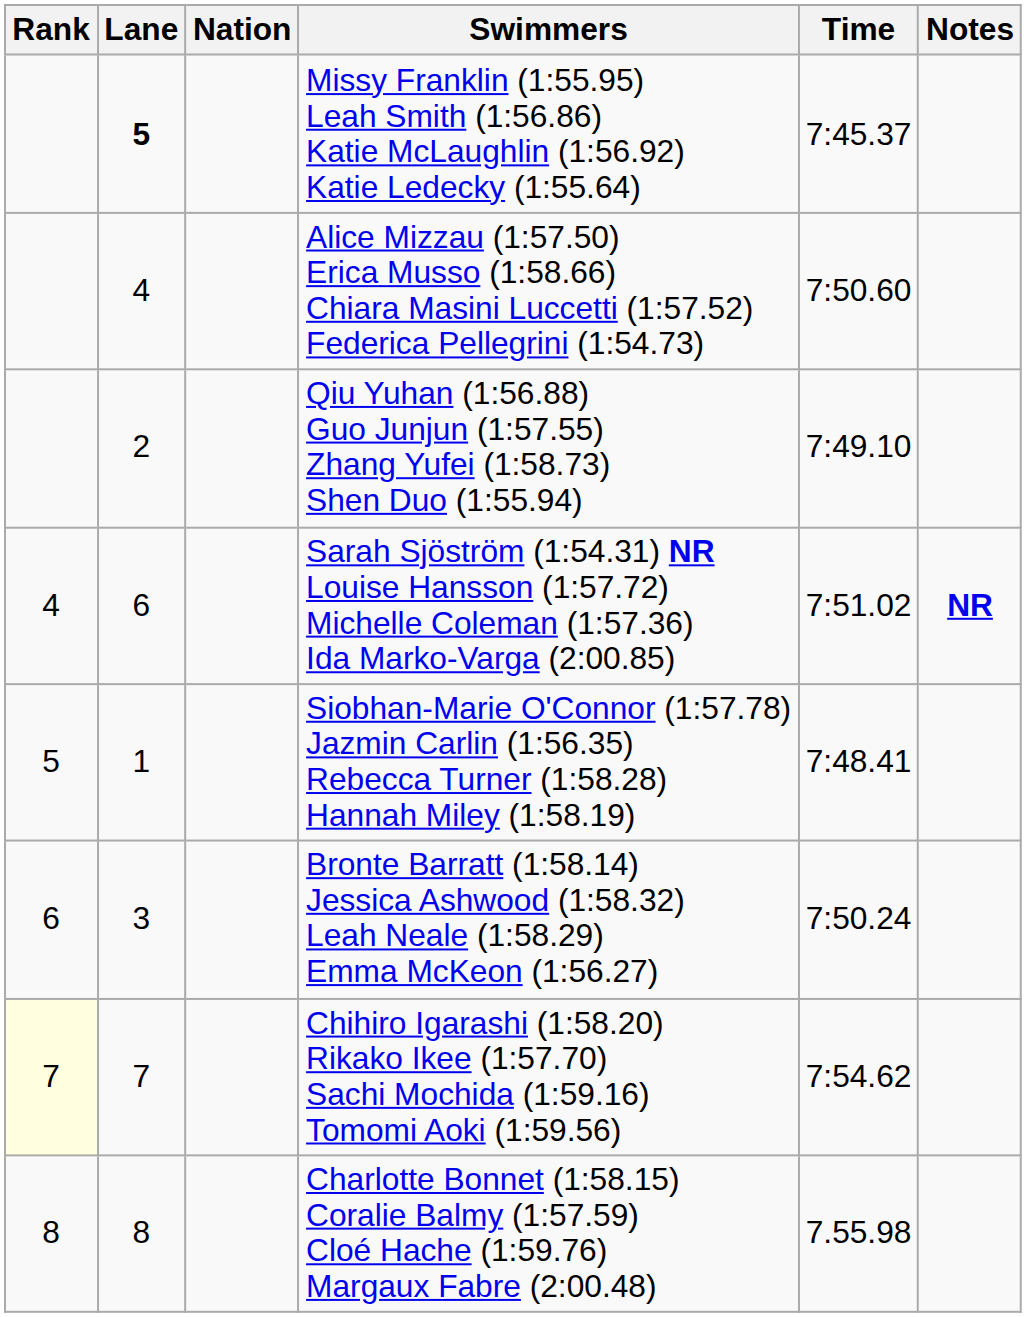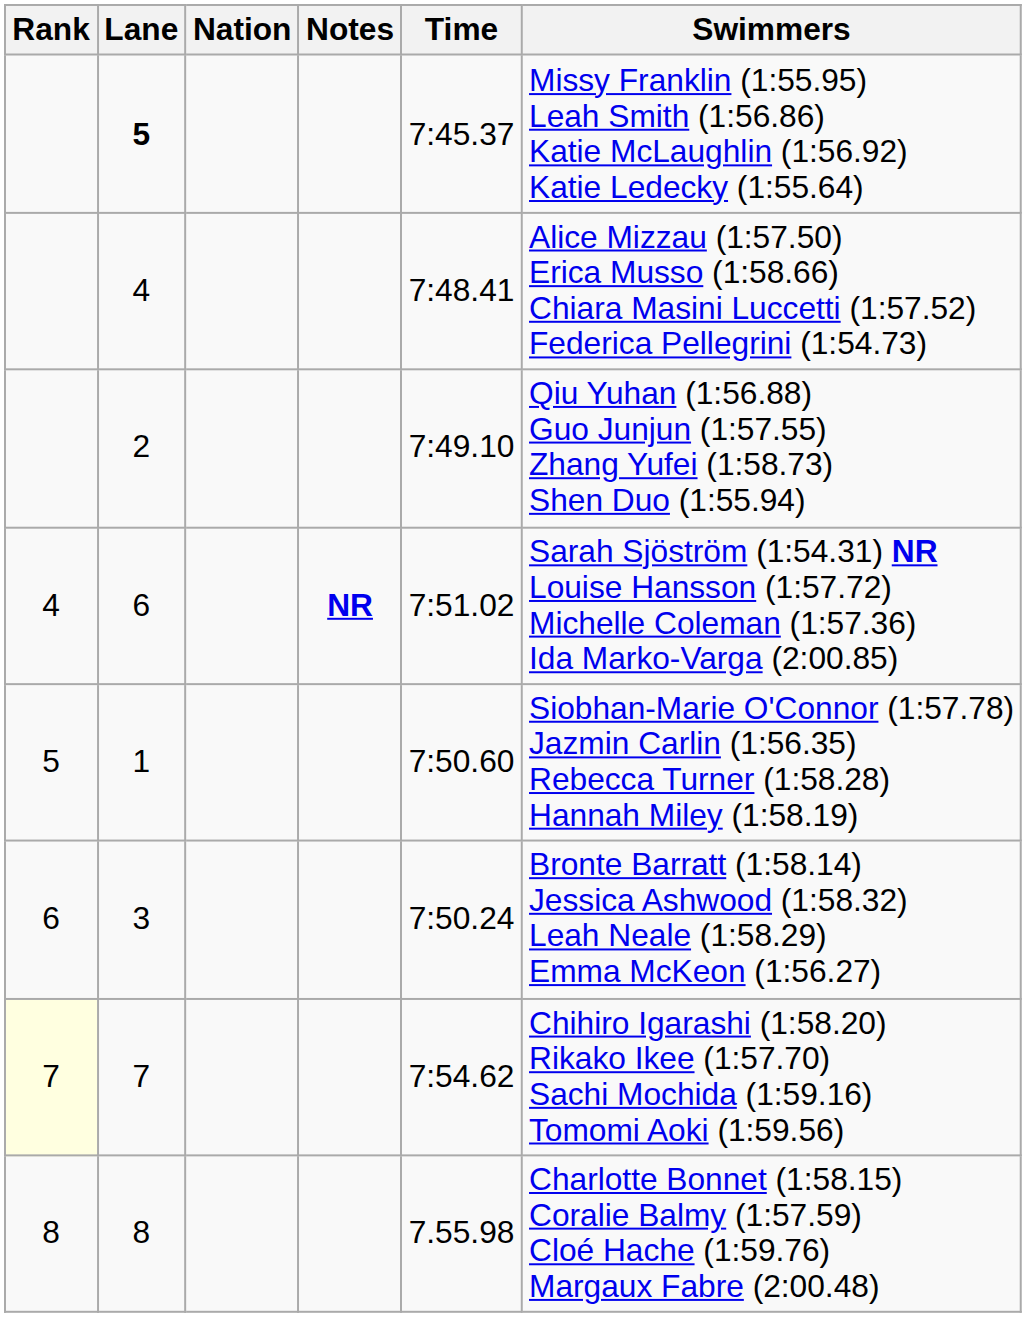columns swapped: (549, 29) <-> (970, 29)
(859, 290) 7:50.60 -> (462, 290) 7:48.41
(859, 761) 7:48.41 -> (462, 761) 7:50.60
